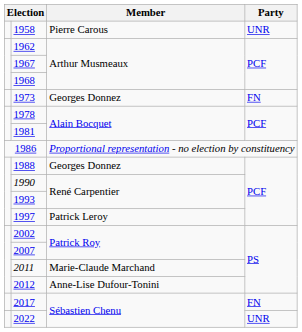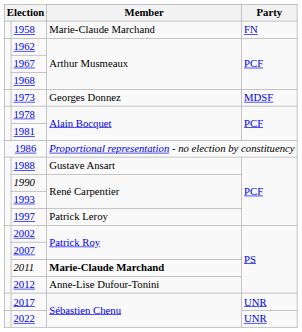(79, 30) Pierre Carous -> (102, 30) Marie-Claude Marchand
(258, 30) UNR -> (251, 30) FN
(254, 98) FN -> (259, 98) MDSF
(85, 166) Georges Donnez -> (82, 166) Gustave Ansart
(102, 268) normal -> (107, 268) bold
(254, 302) FN -> (255, 302) UNR
